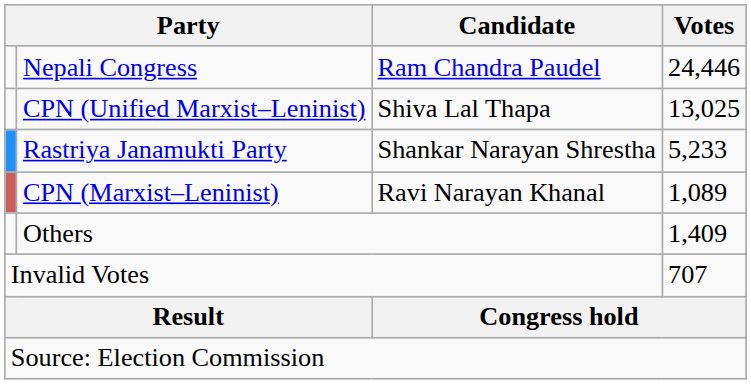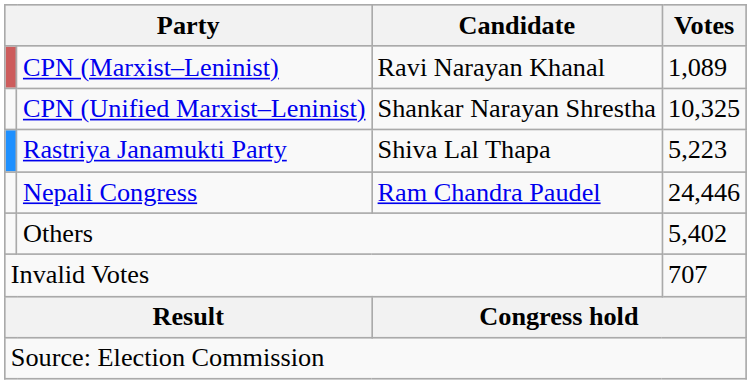rows swapped: (110, 66) <-> (151, 191)
(464, 108) Shiva Lal Thapa -> (517, 108) Shankar Narayan Shrestha
(704, 108) 13,025 -> (704, 108) 10,325
(517, 150) Shankar Narayan Shrestha -> (464, 150) Shiva Lal Thapa
(698, 150) 5,233 -> (698, 150) 5,223
(698, 233) 1,409 -> (698, 233) 5,402
